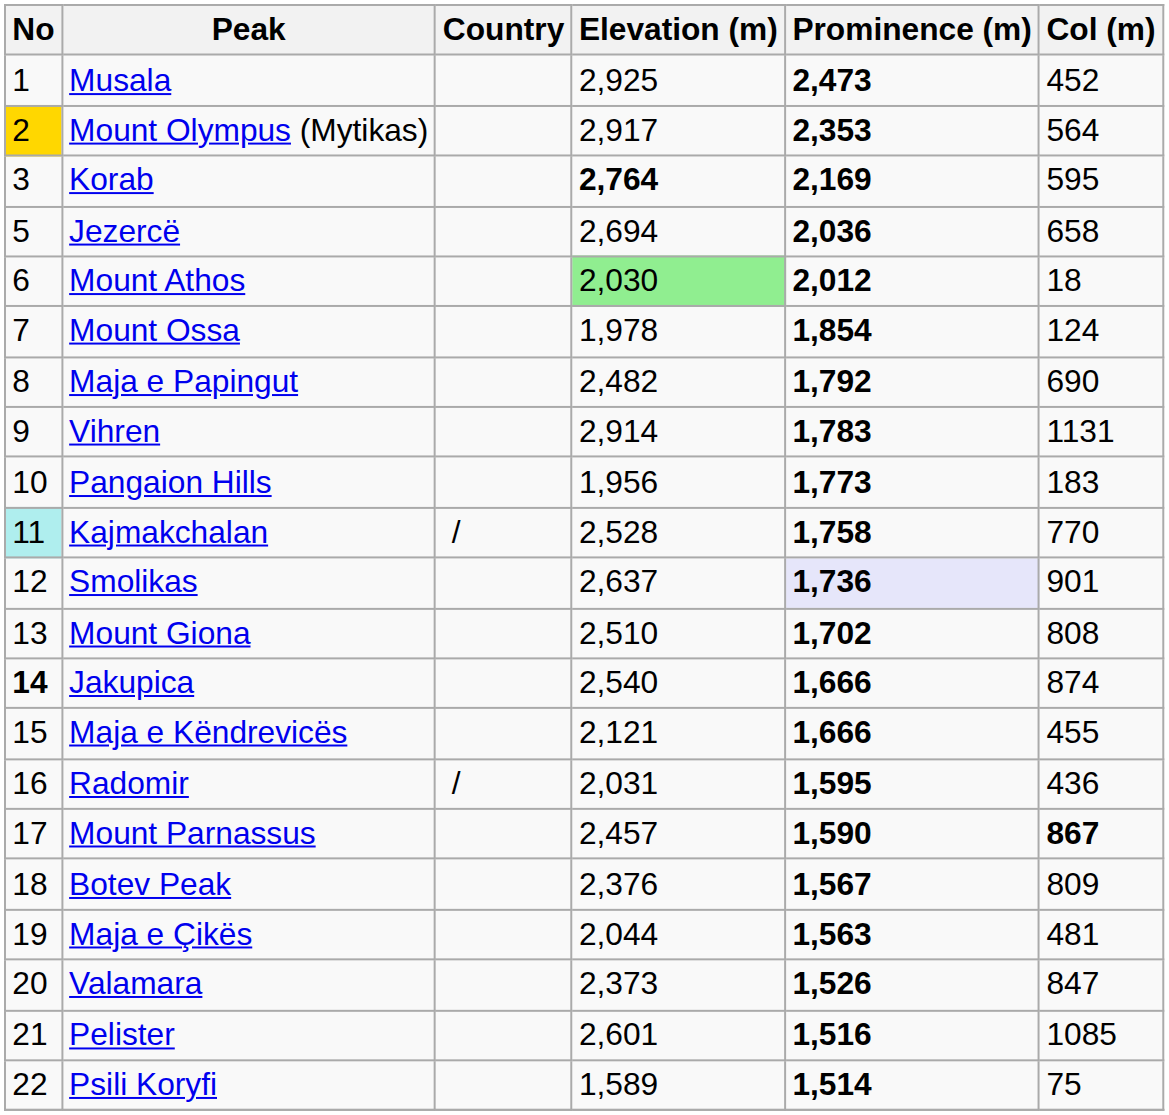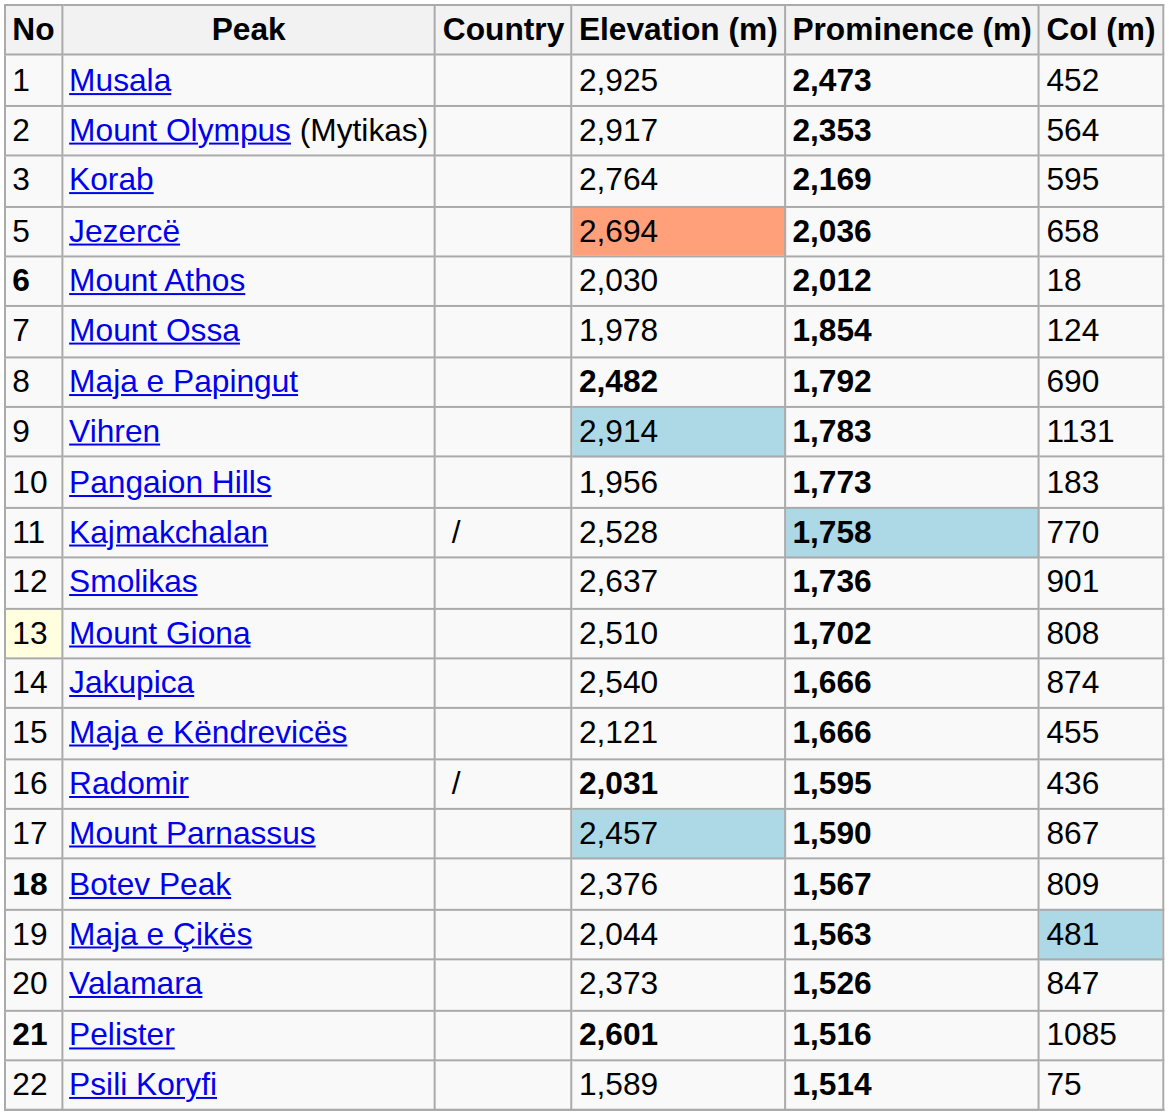(21, 130) gold background -> (21, 130) no background
(619, 180) bold -> (619, 180) normal
(619, 230) no background -> (619, 230) lightsalmon background
(21, 280) normal -> (21, 280) bold
(619, 280) lightgreen background -> (619, 280) no background
(619, 381) normal -> (619, 381) bold
(619, 431) no background -> (619, 431) lightblue background
(29, 532) paleturquoise background -> (29, 532) no background
(832, 532) no background -> (832, 532) lightblue background
(832, 582) lavender background -> (832, 582) no background
(30, 632) no background -> (30, 632) lightyellow background
(30, 682) bold -> (30, 682) normal
(619, 783) normal -> (619, 783) bold
(619, 833) no background -> (619, 833) lightblue background
(1073, 833) bold -> (1073, 833) normal
(30, 883) normal -> (30, 883) bold
(1073, 933) no background -> (1073, 933) lightblue background
(30, 1034) normal -> (30, 1034) bold
(619, 1034) normal -> (619, 1034) bold
